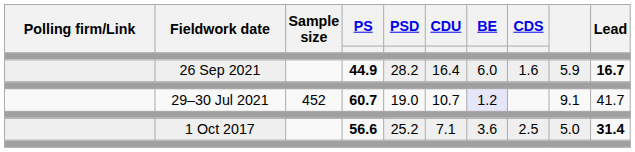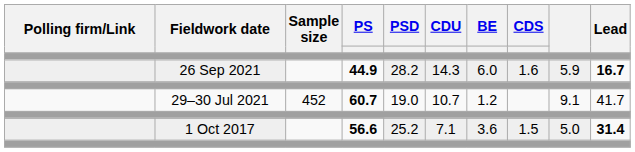(446, 71) 16.4 -> (446, 71) 14.3
(487, 100) lavender background -> (487, 100) no background
(529, 130) 2.5 -> (529, 130) 1.5
